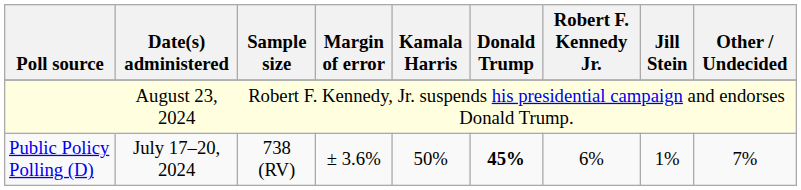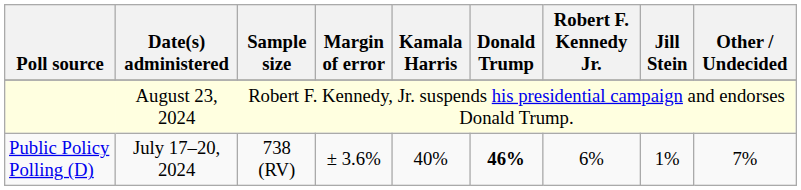(431, 159) 50% -> (431, 159) 40%
(506, 159) 45% -> (506, 159) 46%
